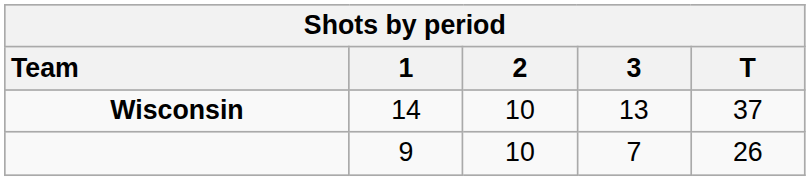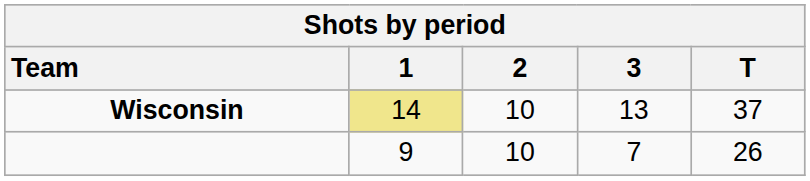(406, 110) no background -> (406, 110) khaki background
